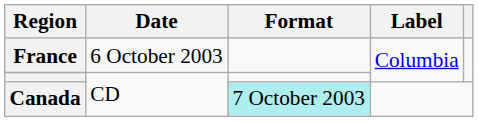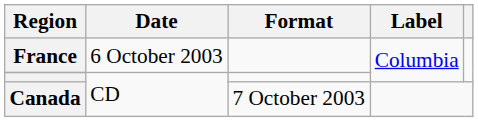(299, 98) paleturquoise background -> (299, 98) no background
